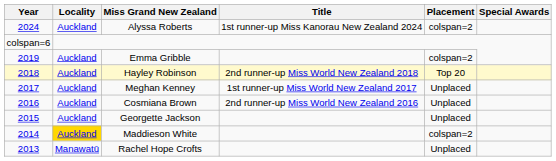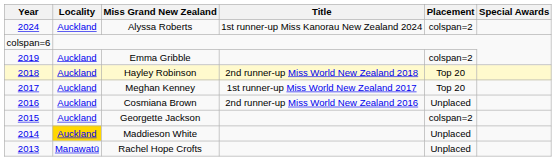(451, 88) Unplaced -> (451, 88) Top 20
(451, 118) Unplaced -> (451, 118) colspan=2
(451, 133) colspan=2 -> (451, 133) Unplaced
